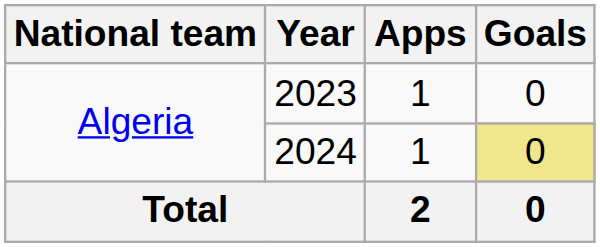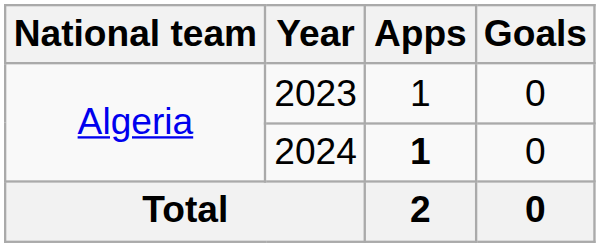(420, 151) normal -> (420, 151) bold
(535, 151) khaki background -> (535, 151) no background
